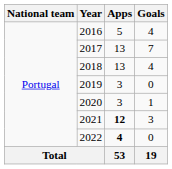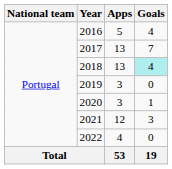(151, 66) no background -> (151, 66) paleturquoise background
(120, 119) bold -> (120, 119) normal
(120, 137) bold -> (120, 137) normal
